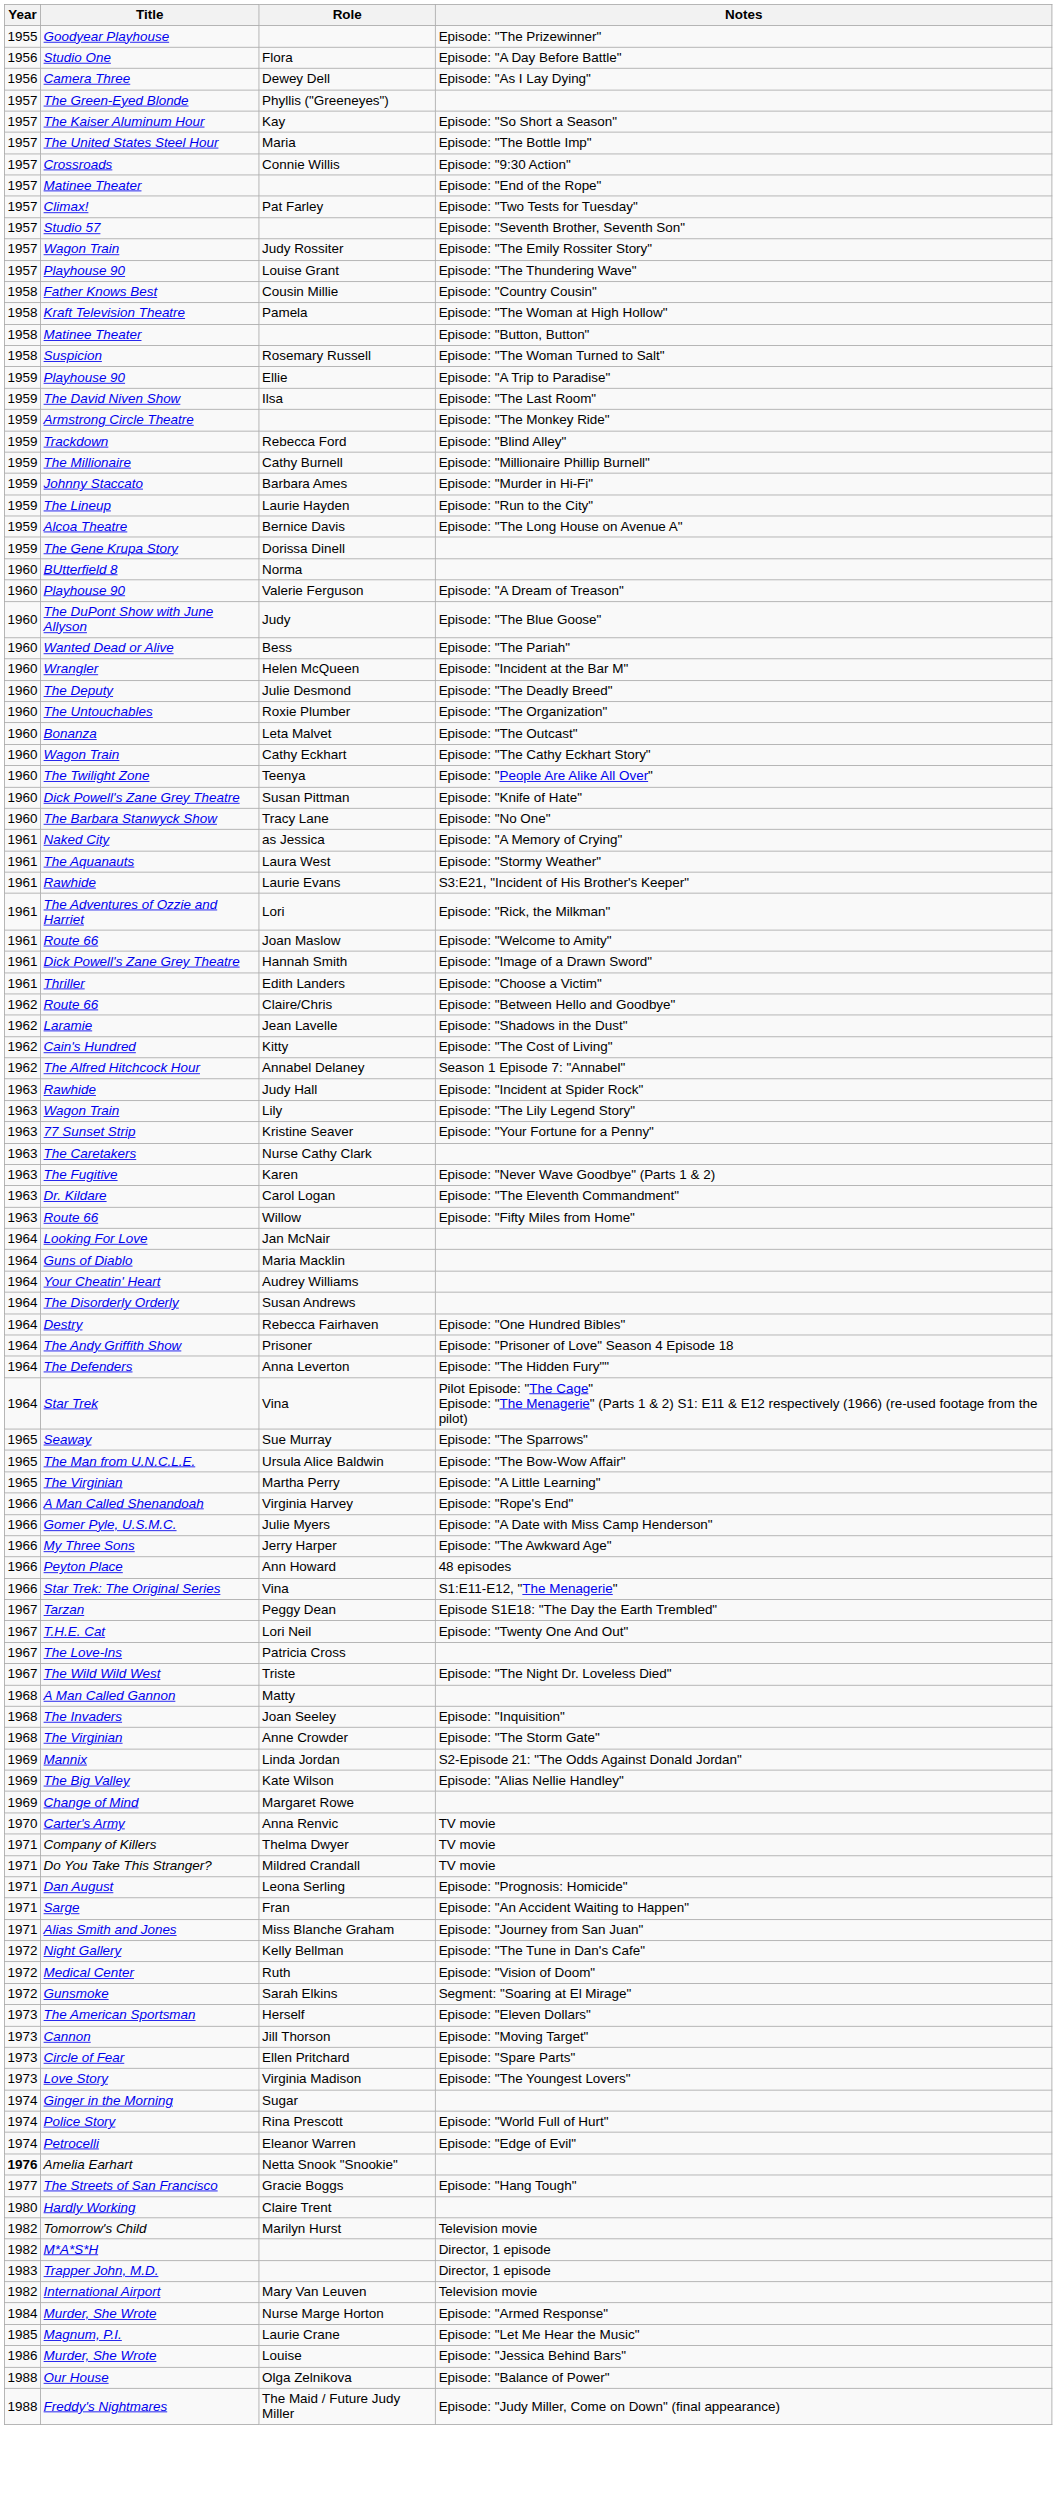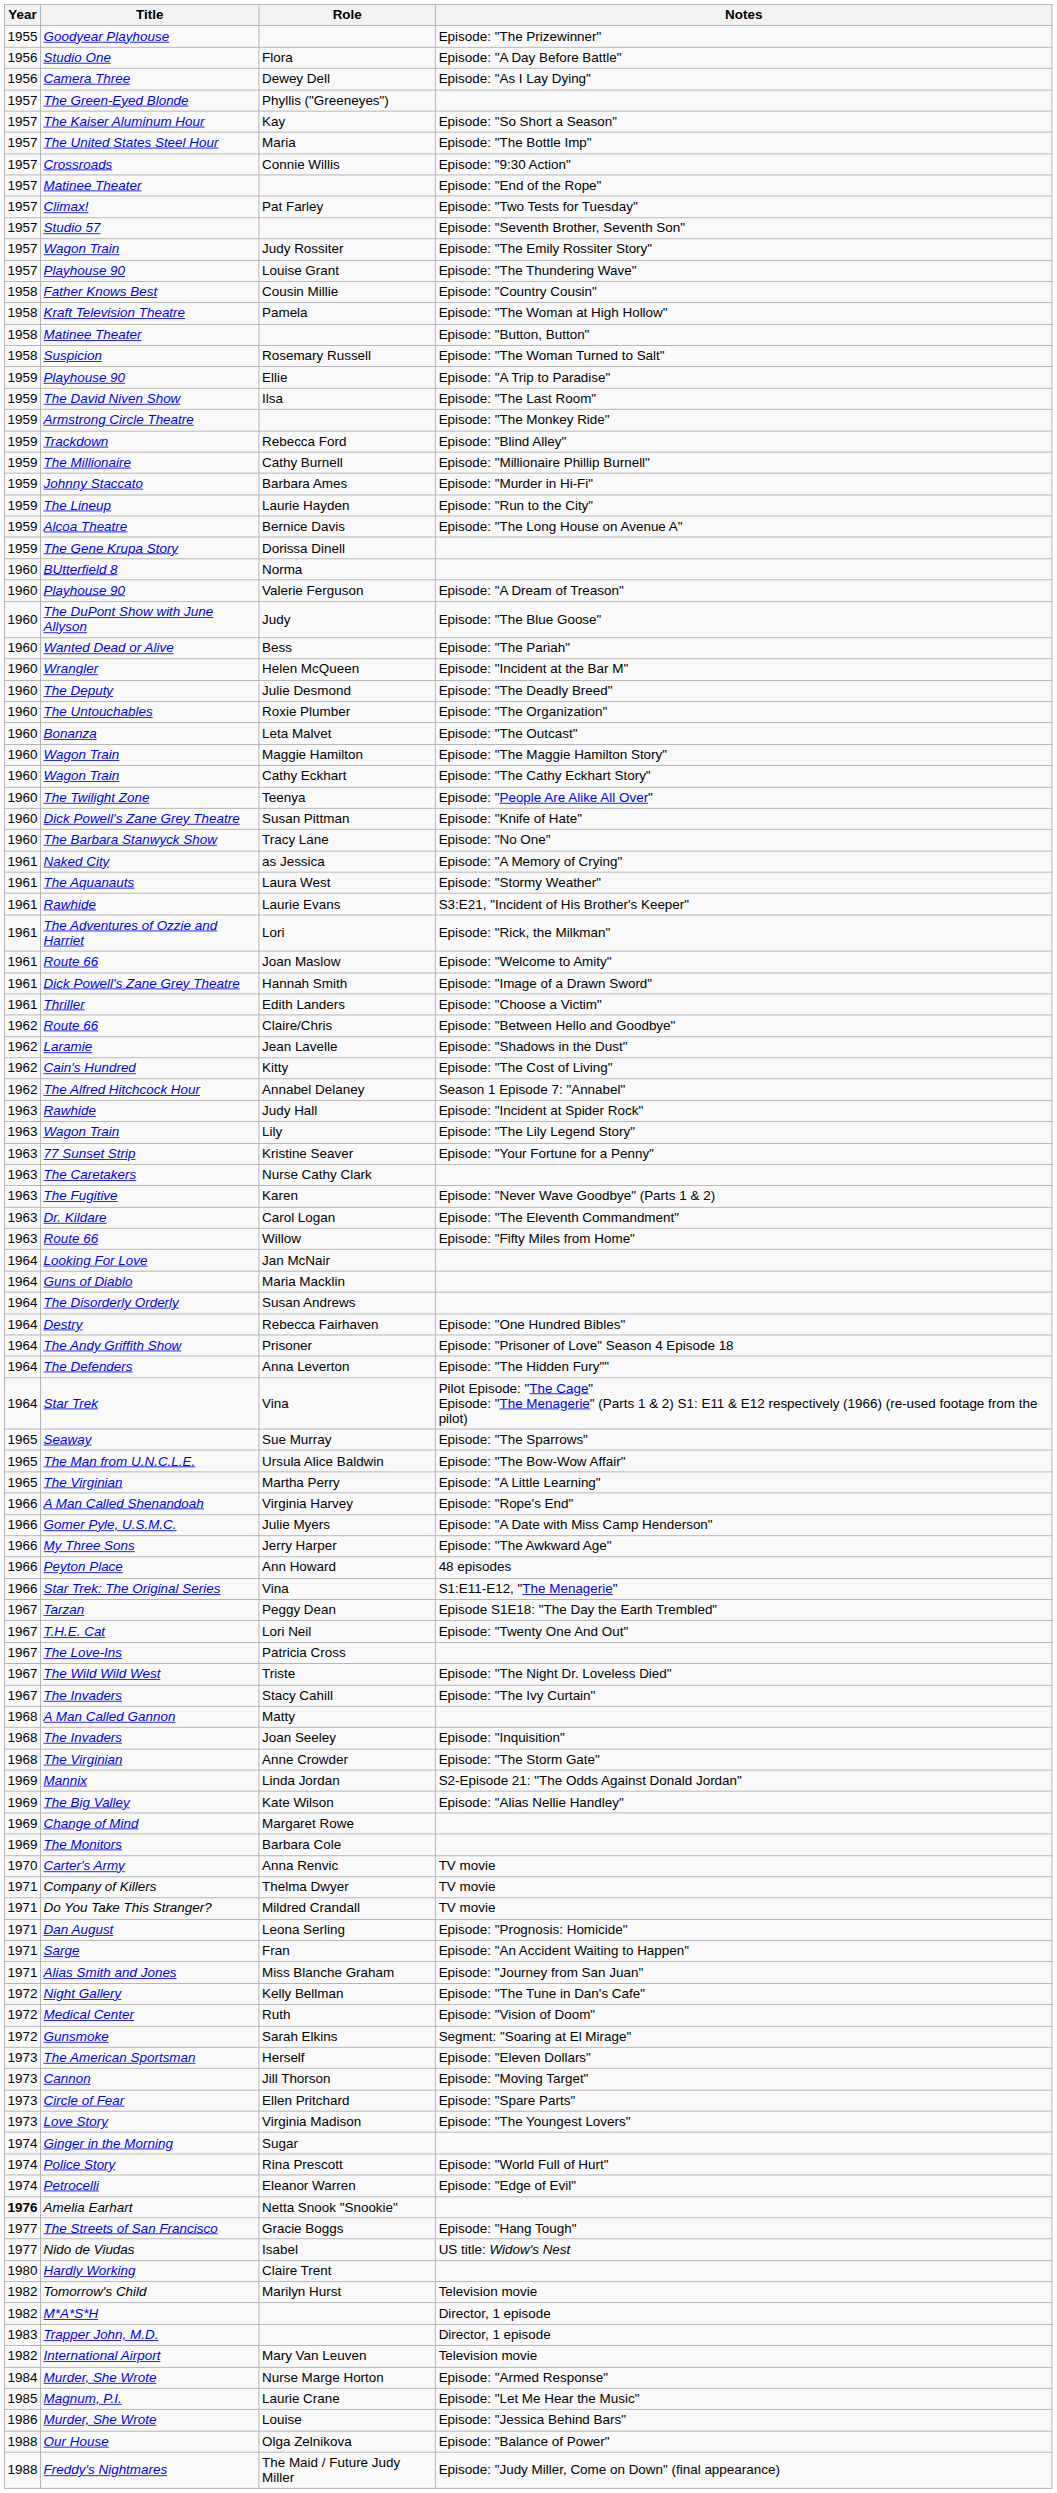+ row: (81, 754)
- row: (102, 1281)
+ row: (83, 1695)
+ row: (83, 1844)
+ row: (89, 2249)
